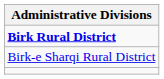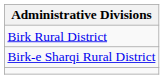(62, 36) bold -> (57, 36) normal
